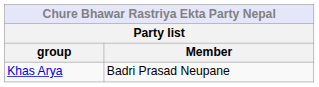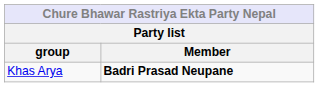(168, 71) normal -> (168, 71) bold
